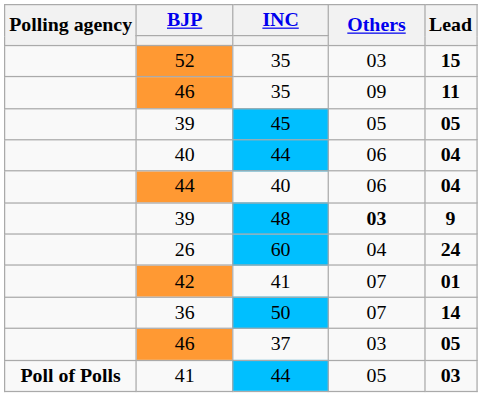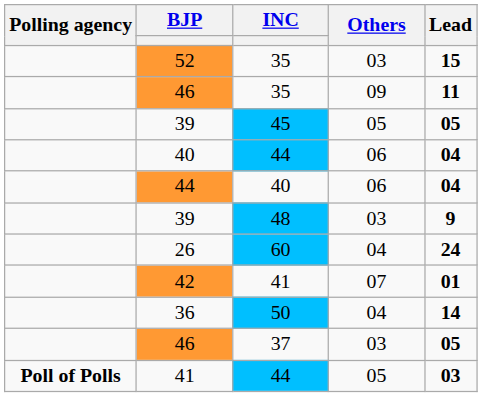(377, 218) bold -> (377, 218) normal
(377, 312) 07 -> (377, 312) 04
